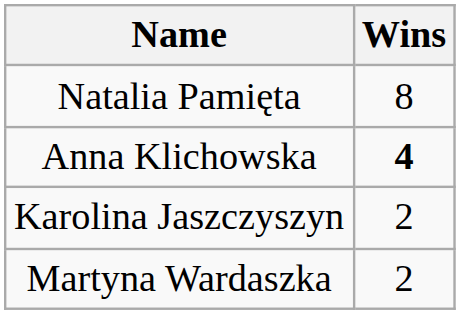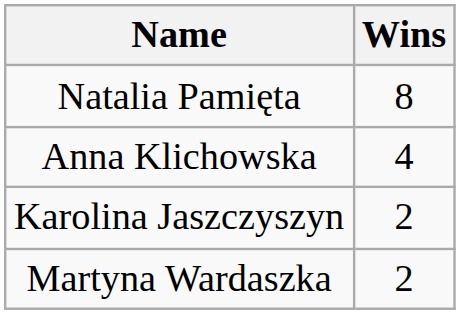(404, 156) bold -> (404, 156) normal
